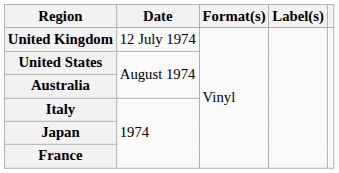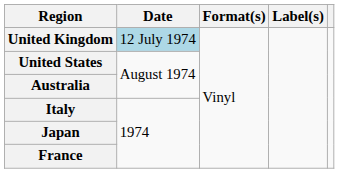(158, 39) no background -> (158, 39) lightblue background
